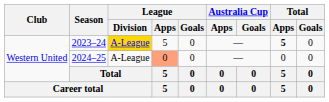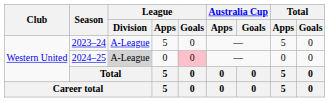(130, 43) gold background -> (130, 43) no background
(283, 43) bold -> (283, 43) normal
(130, 58) no background -> (130, 58) lightgrey background
(165, 58) lightsalmon background -> (165, 58) no background
(192, 58) no background -> (192, 58) pink background
